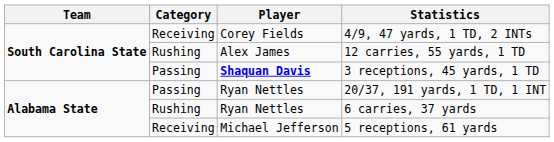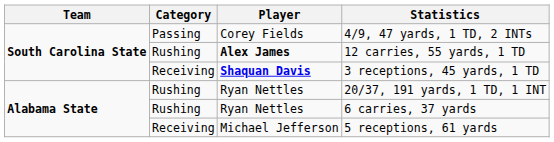(183, 33) Receiving -> (176, 33) Passing
(255, 52) normal -> (255, 52) bold
(176, 71) Passing -> (183, 71) Receiving
(176, 90) Passing -> (176, 90) Rushing
